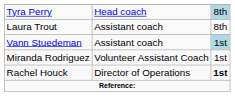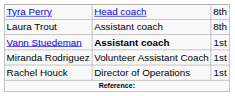(220, 12) lightblue background -> (220, 12) no background
(129, 42) normal -> (132, 42) bold
(220, 42) lightblue background -> (220, 42) no background
(220, 72) bold -> (220, 72) normal
